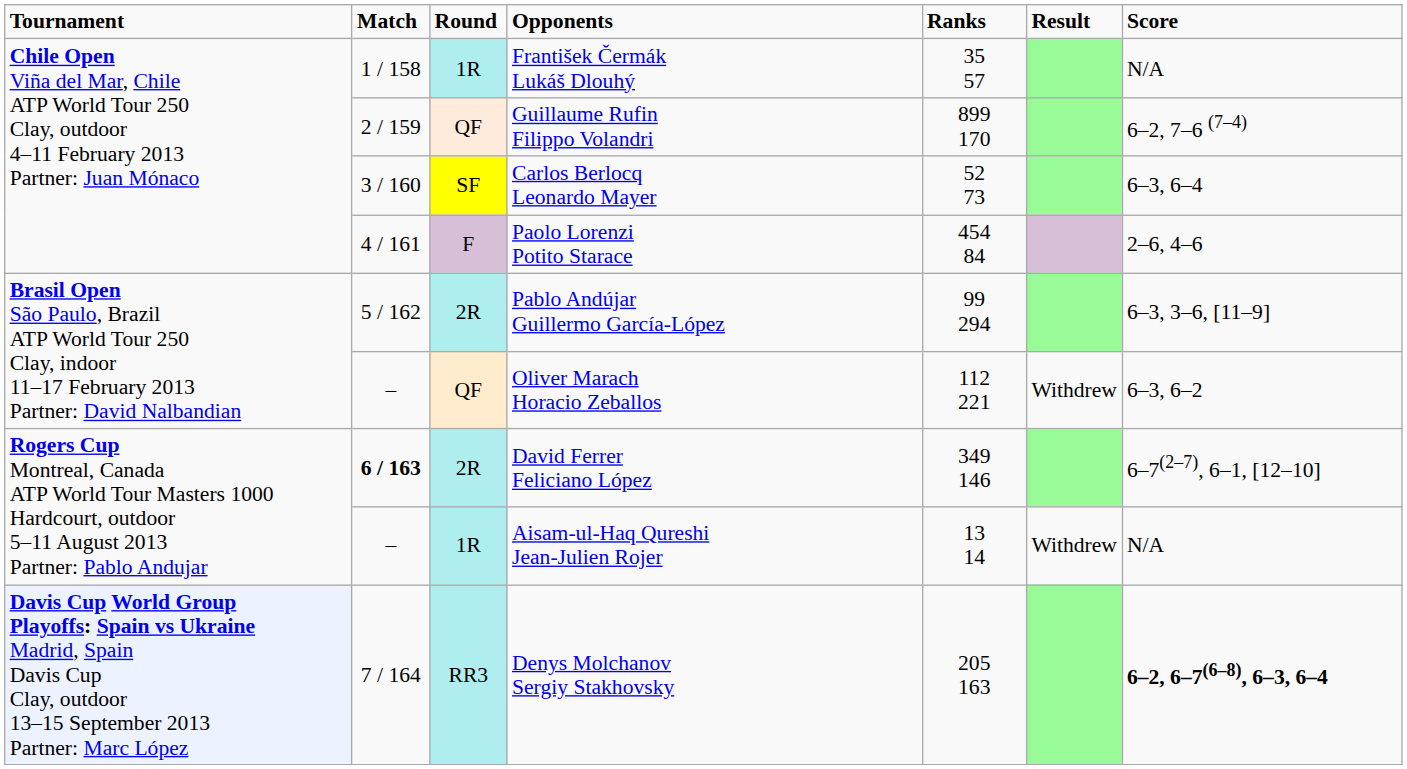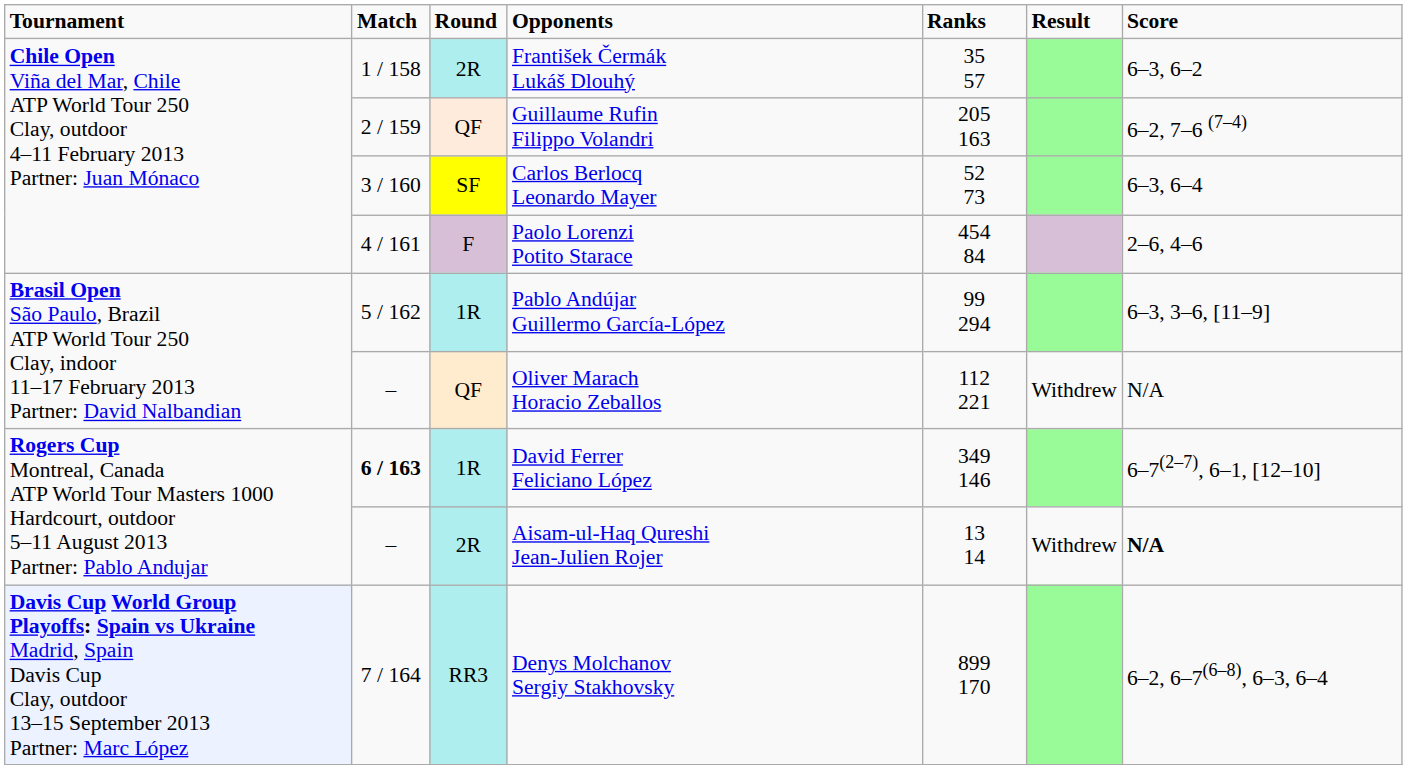(468, 68) 1R -> (468, 68) 2R
(1146, 68) N/A -> (1165, 68) 6–3, 6–2
(974, 126) 899 170 -> (974, 126) 205 163
(468, 311) 2R -> (468, 311) 1R
(1165, 389) 6–3, 6–2 -> (1146, 389) N/A
(468, 467) 2R -> (468, 467) 1R
(468, 545) 1R -> (468, 545) 2R
(1146, 545) normal -> (1146, 545) bold
(974, 674) 205 163 -> (974, 674) 899 170
(1227, 674) bold -> (1227, 674) normal
